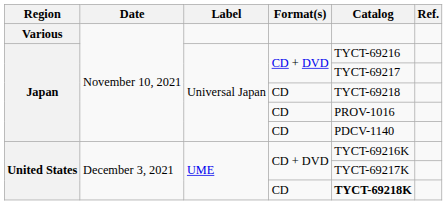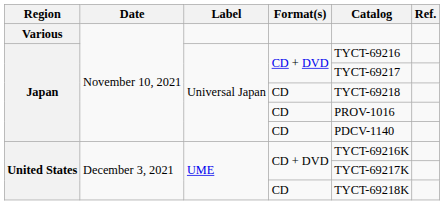(373, 190) bold -> (372, 190) normal
